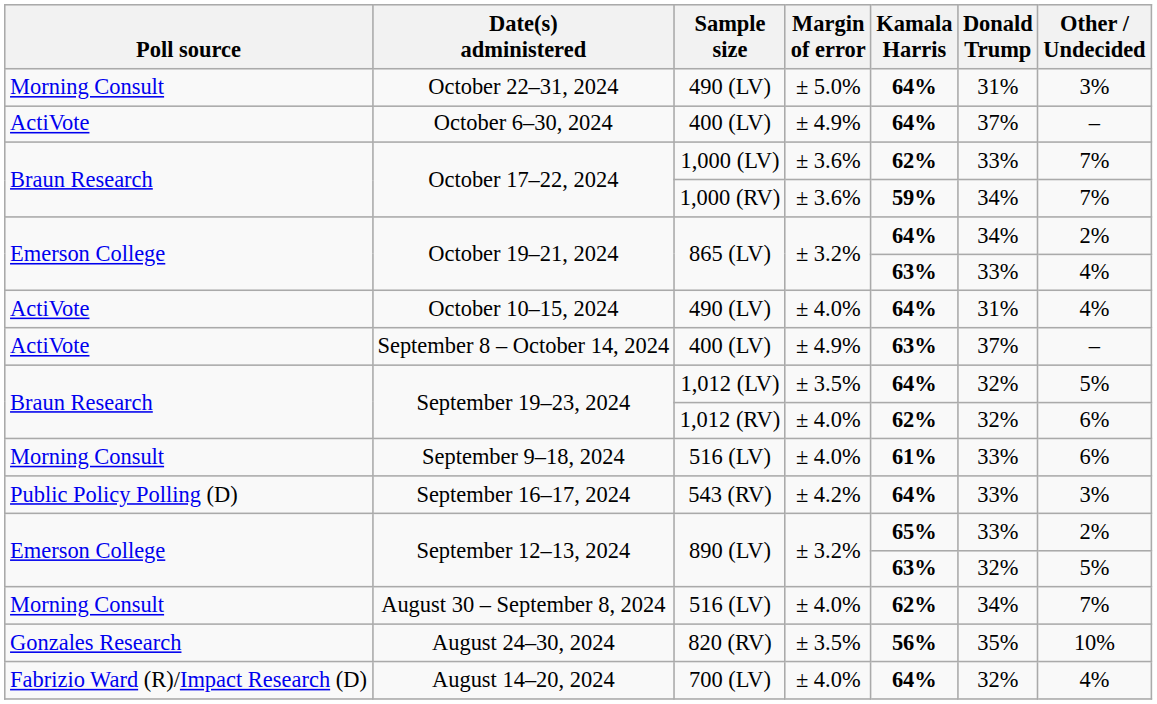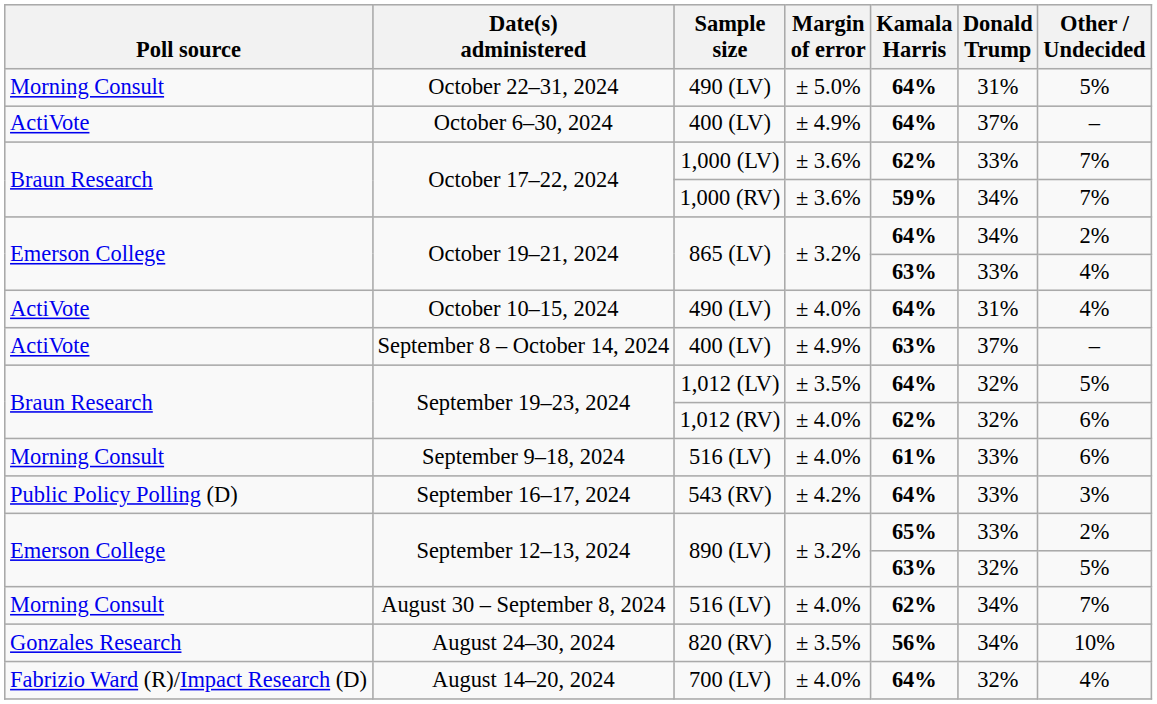(1094, 86) 3% -> (1094, 86) 5%
(998, 642) 35% -> (998, 642) 34%
